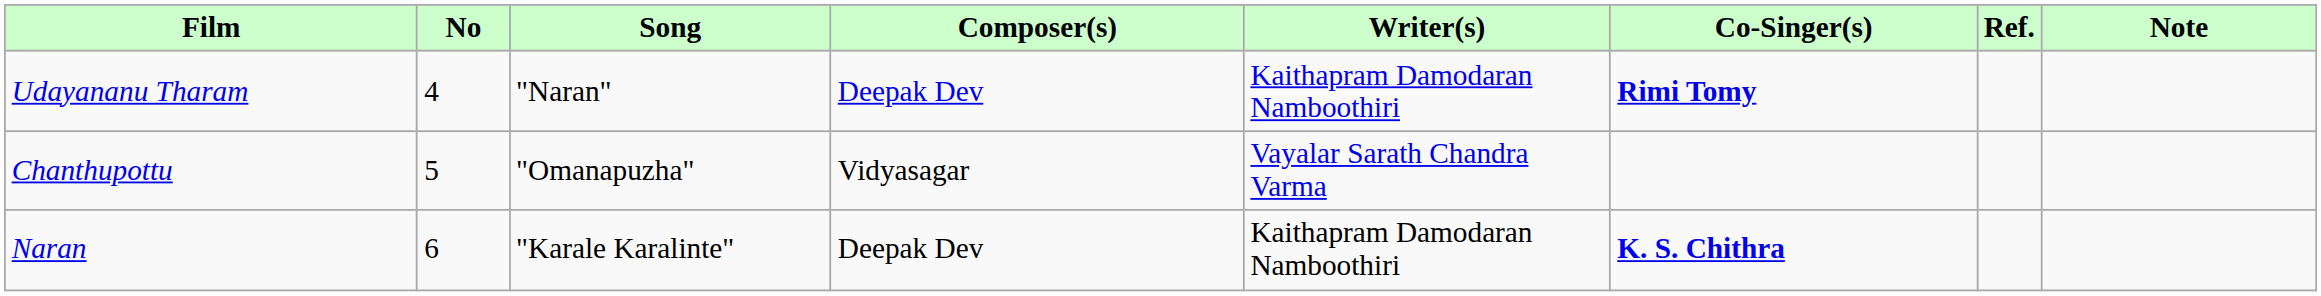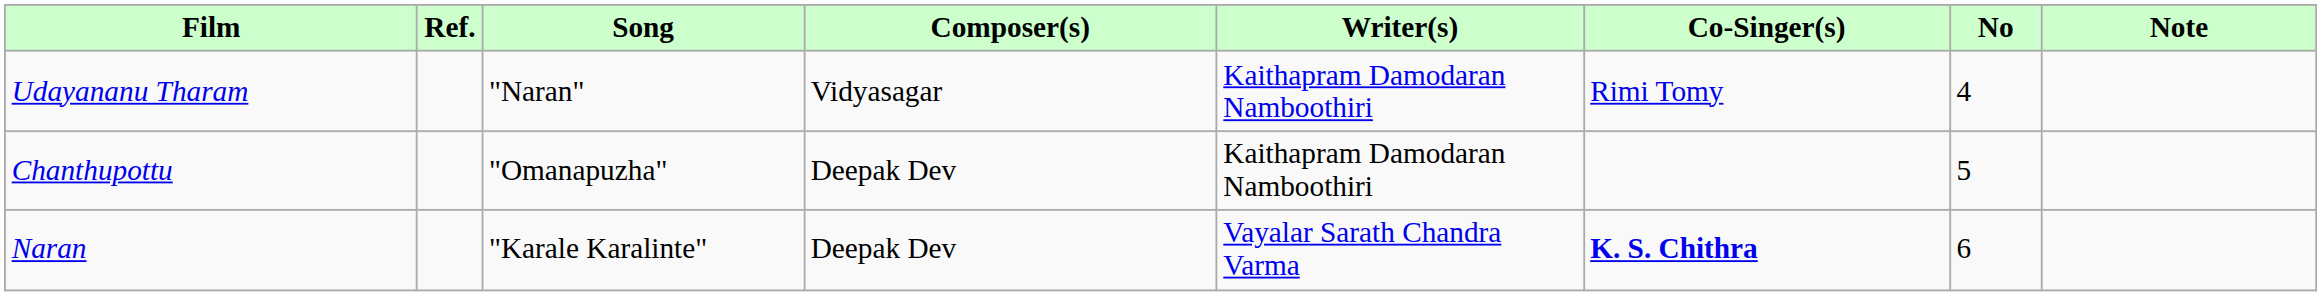columns swapped: (463, 27) <-> (2009, 27)
(911, 90) Deepak Dev -> (876, 90) Vidyasagar
(1687, 90) bold -> (1657, 90) normal
(904, 170) Vidyasagar -> (883, 170) Deepak Dev
(1389, 170) Vayalar Sarath Chandra Varma -> (1364, 170) Kaithapram Damodaran Namboothiri
(1391, 249) Kaithapram Damodaran Namboothiri -> (1362, 249) Vayalar Sarath Chandra Varma
